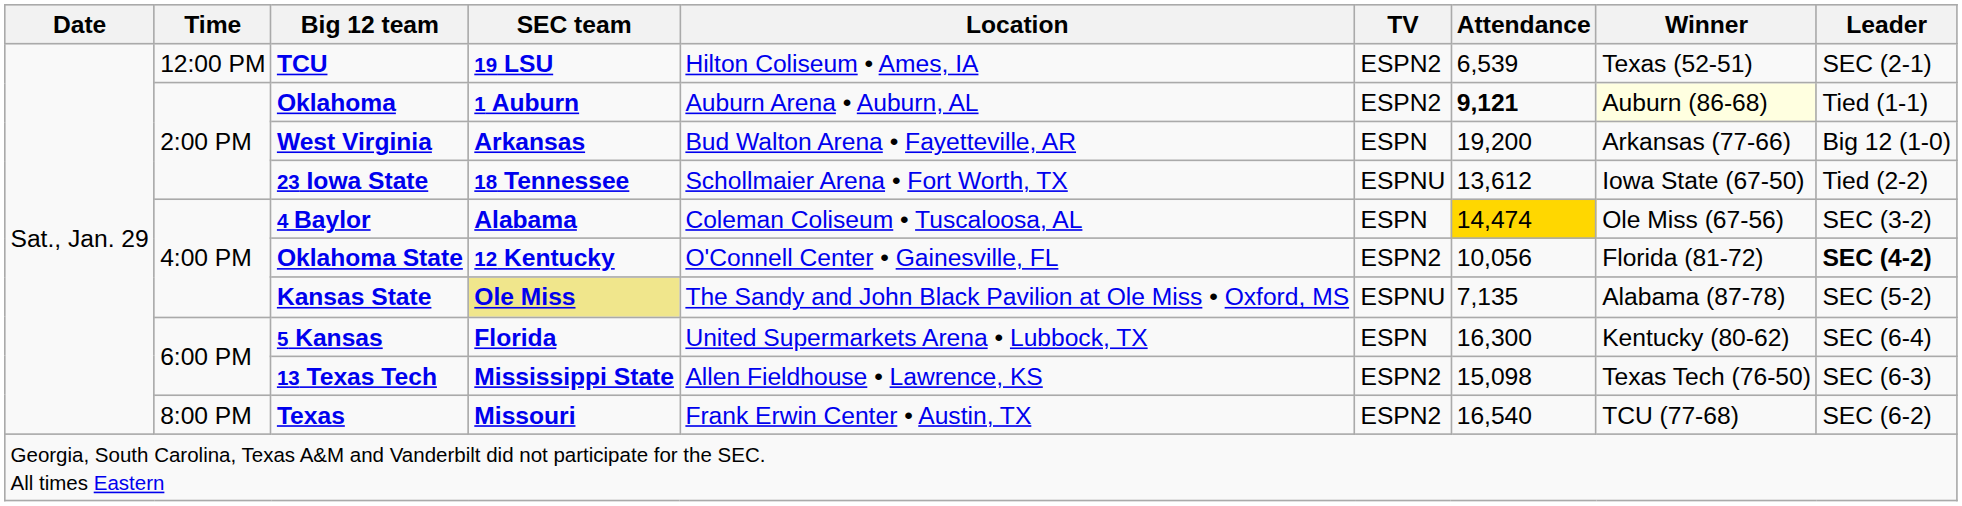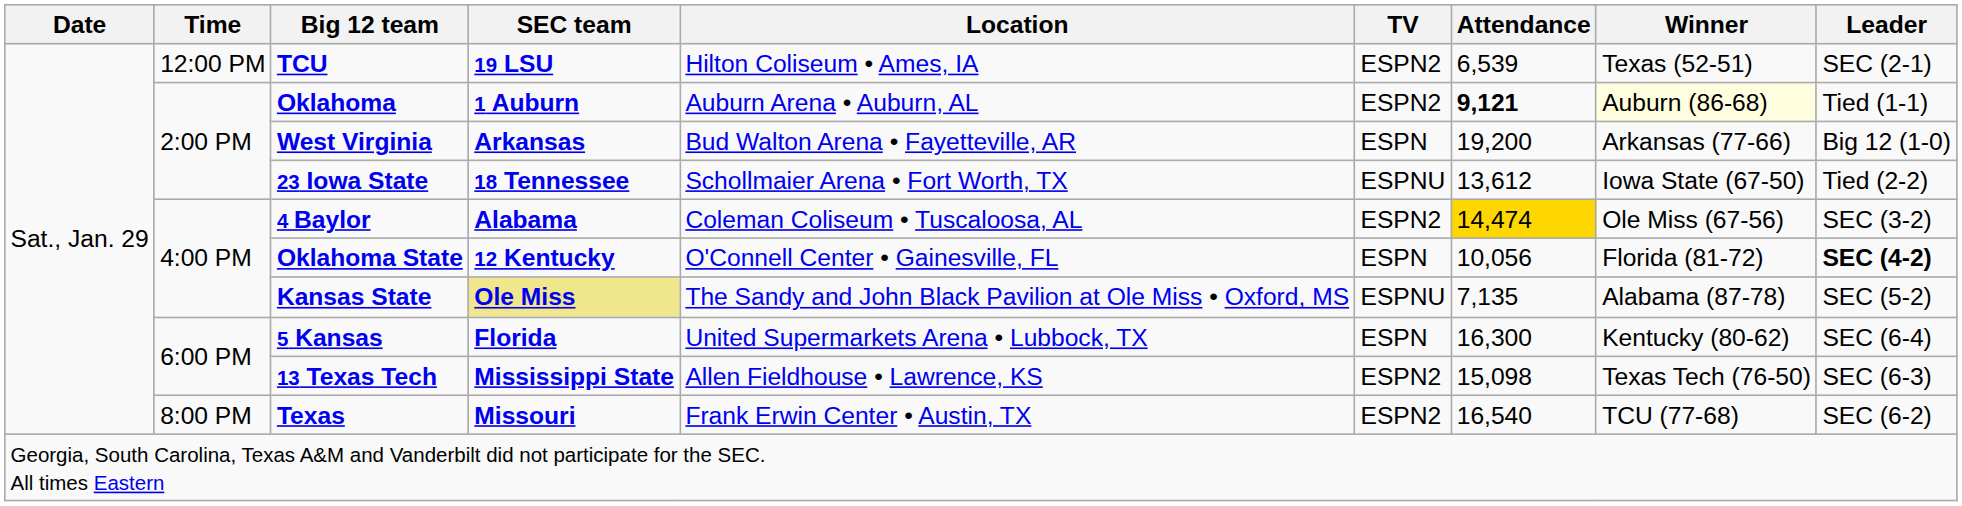(1394, 219) ESPN -> (1401, 219) ESPN2
(1401, 258) ESPN2 -> (1394, 258) ESPN
